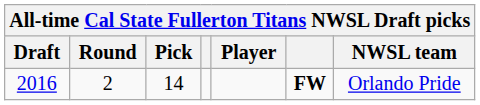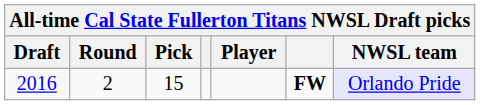(174, 83) 14 -> (174, 83) 15
(404, 83) no background -> (404, 83) lavender background
